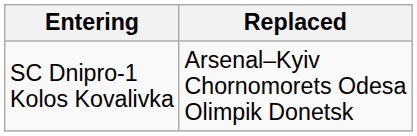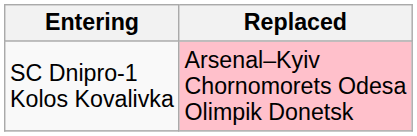(295, 85) no background -> (295, 85) pink background
